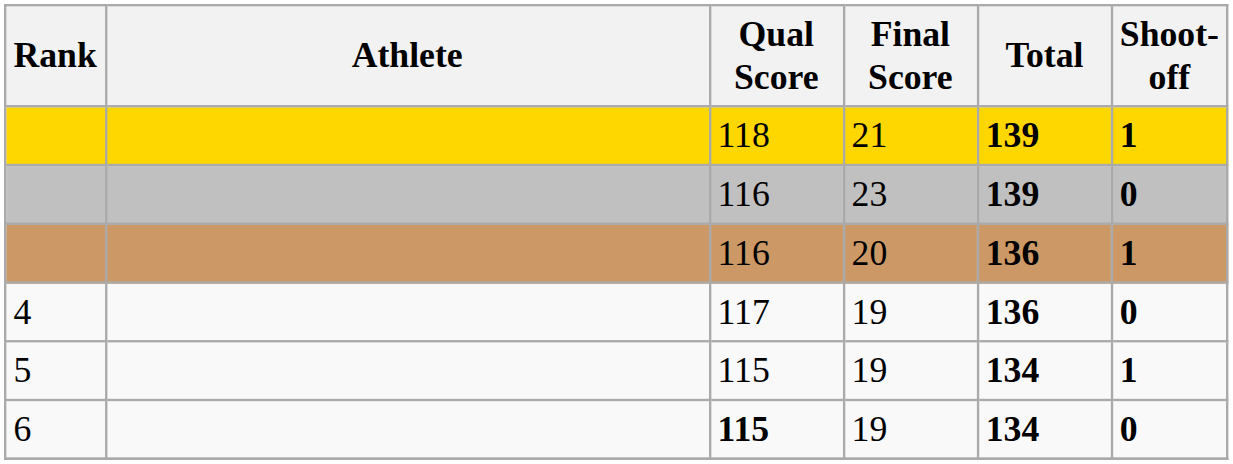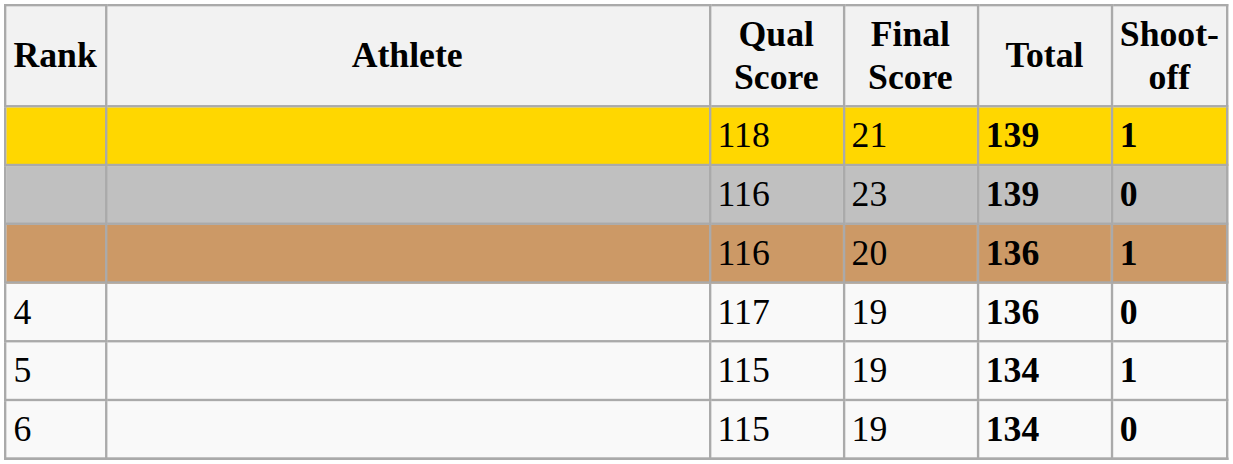(743, 429) bold -> (744, 429) normal
